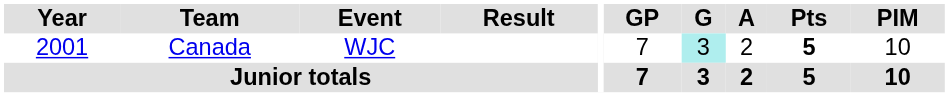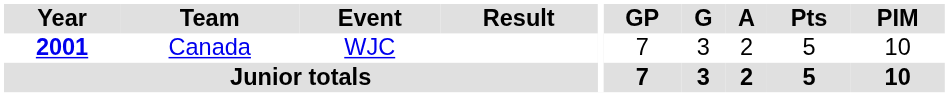(62, 47) normal -> (62, 47) bold
(703, 47) paleturquoise background -> (703, 47) no background
(809, 47) bold -> (809, 47) normal
